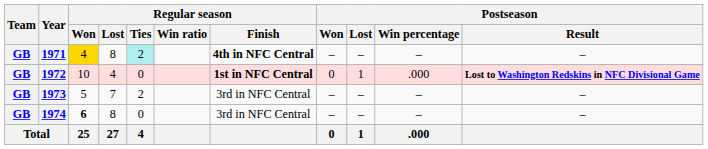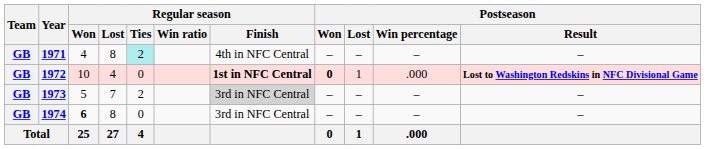(84, 54) gold background -> (84, 54) no background
(263, 54) bold -> (262, 54) normal
(331, 74) normal -> (329, 74) bold
(263, 94) no background -> (262, 94) lightgrey background
